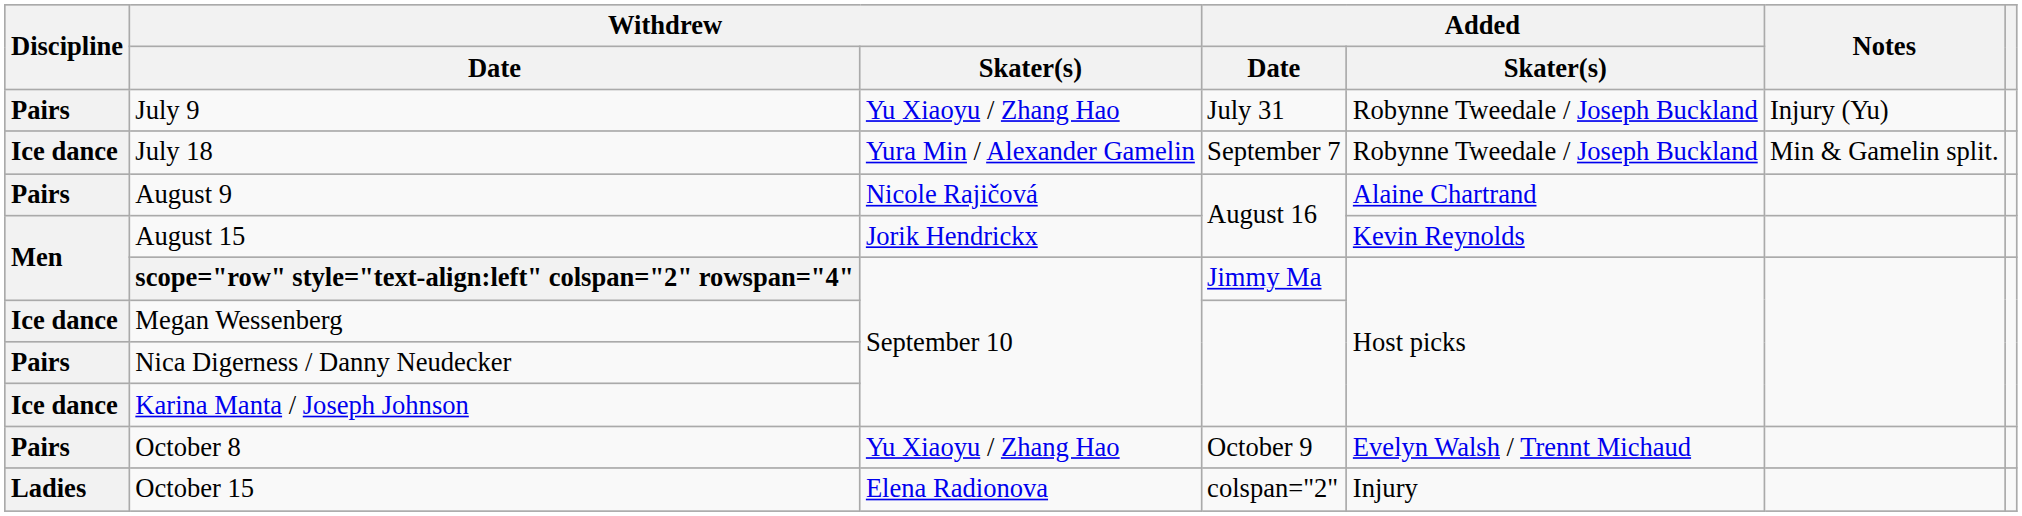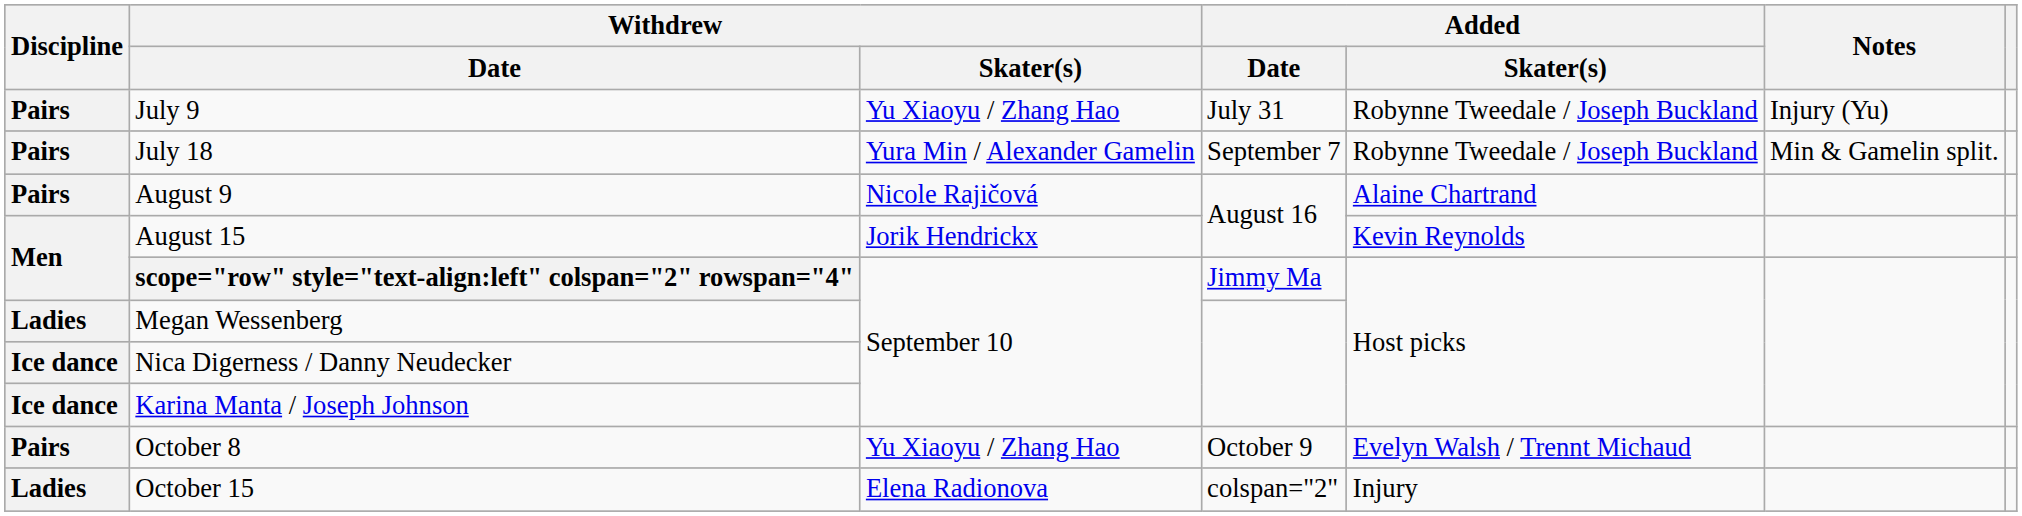(64, 151) Ice dance -> (40, 151) Pairs
(64, 320) Ice dance -> (49, 320) Ladies
(40, 362) Pairs -> (64, 362) Ice dance
